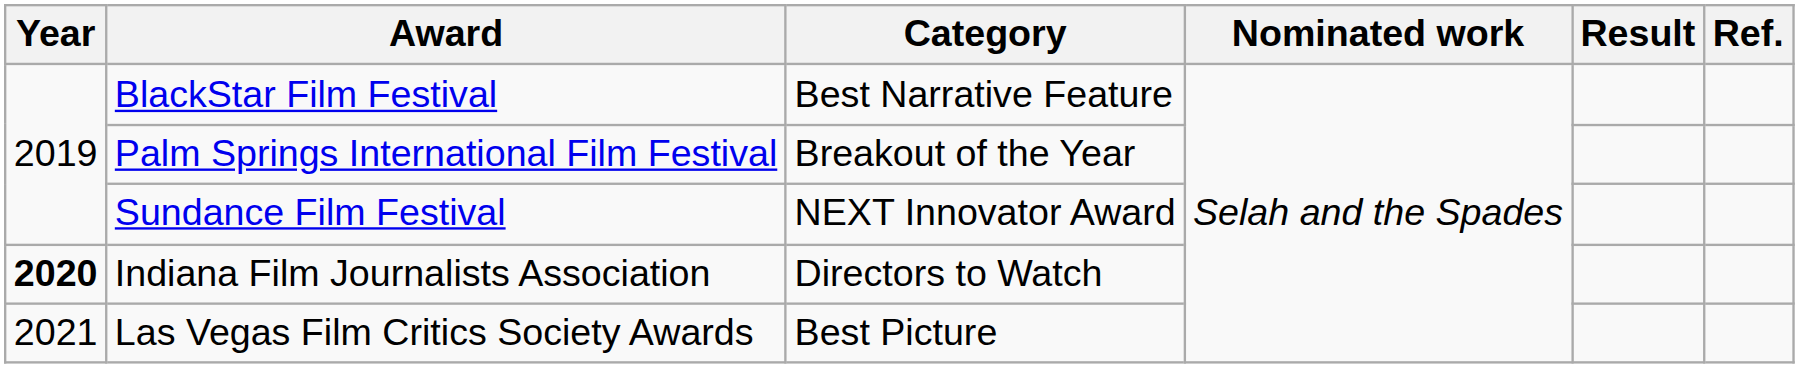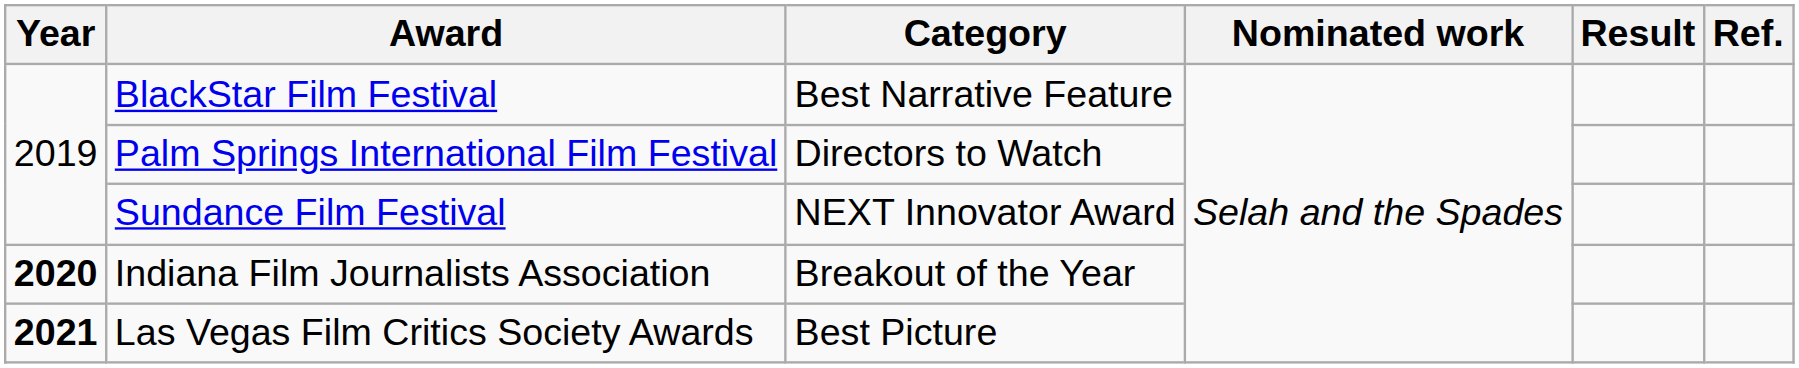(965, 153) Breakout of the Year -> (949, 153) Directors to Watch
(949, 272) Directors to Watch -> (965, 272) Breakout of the Year
(56, 332) normal -> (56, 332) bold
